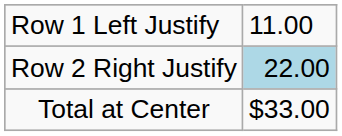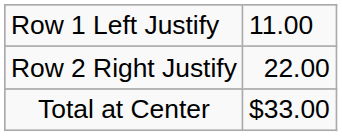(297, 67) lightblue background -> (297, 67) no background
